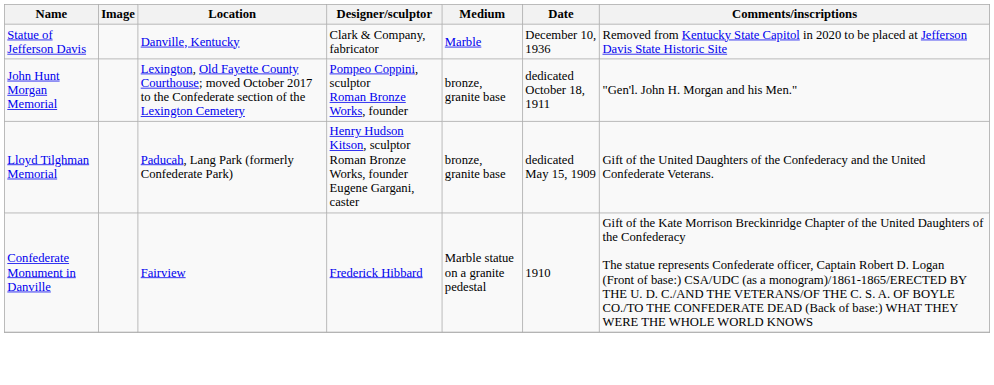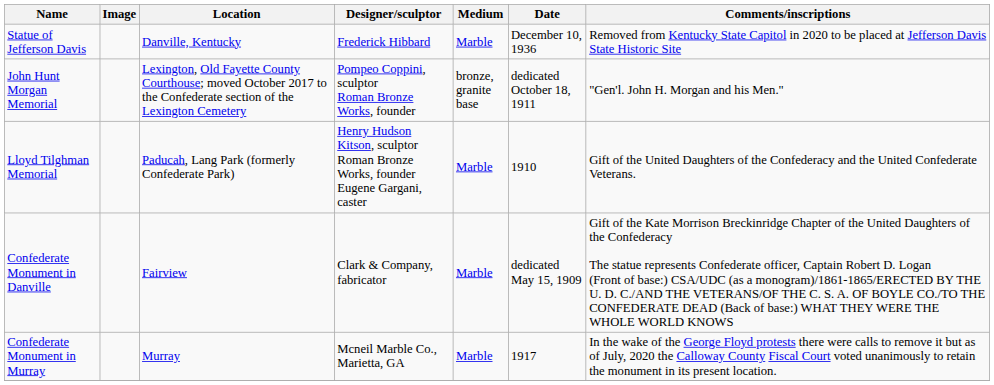(377, 41) Clark & Company, fabricator -> (384, 41) Frederick Hibbard
(475, 167) bronze, granite base -> (474, 167) Marble
(561, 167) dedicated May 15, 1909 -> (524, 167) 1910
(376, 272) Frederick Hibbard -> (385, 272) Clark & Company, fabricator
(479, 272) Marble statue on a granite pedestal -> (474, 272) Marble
(538, 272) 1910 -> (546, 272) dedicated May 15, 1909
+ row: (42, 356)
